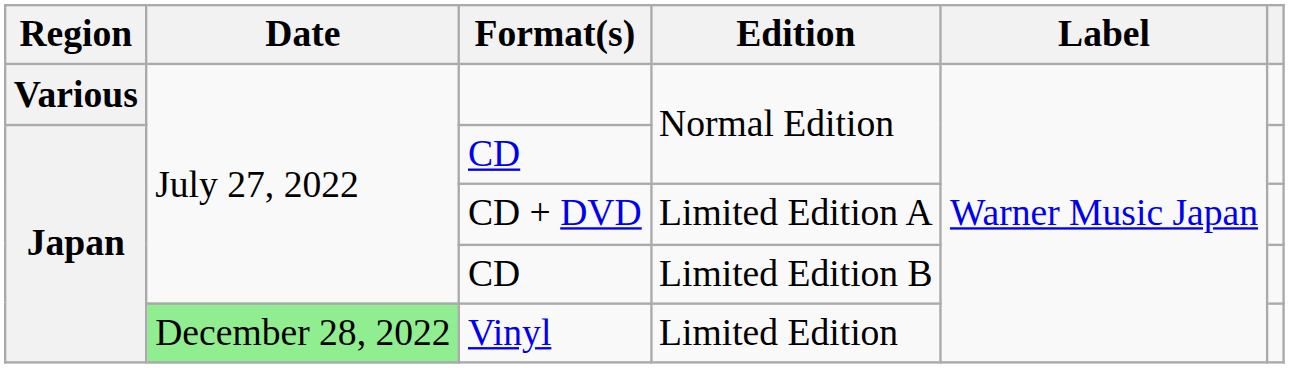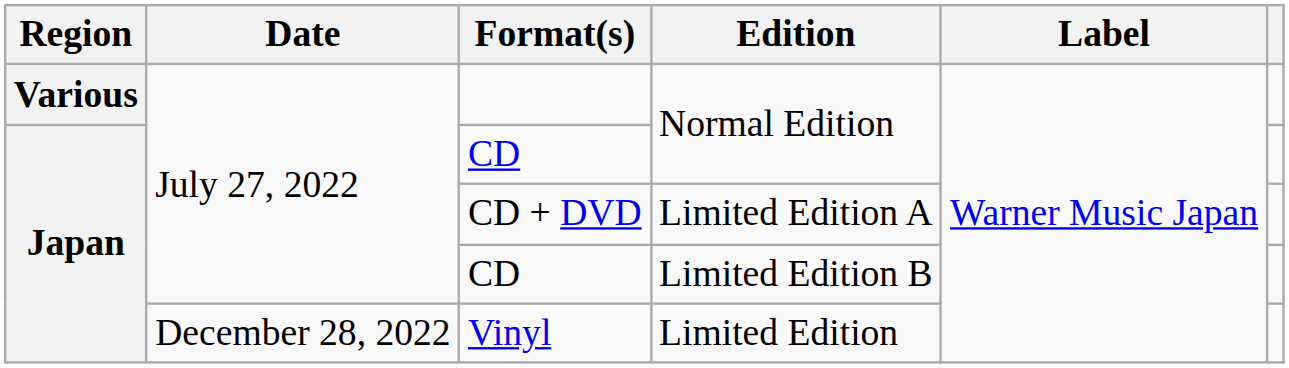(303, 332) lightgreen background -> (303, 332) no background
